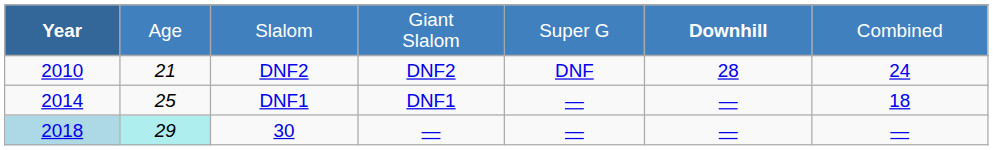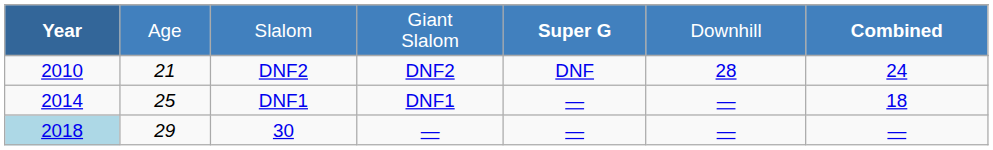(574, 30) normal -> (575, 30) bold
(728, 30) bold -> (726, 30) normal
(900, 30) normal -> (897, 30) bold
(165, 130) paleturquoise background -> (165, 130) no background
